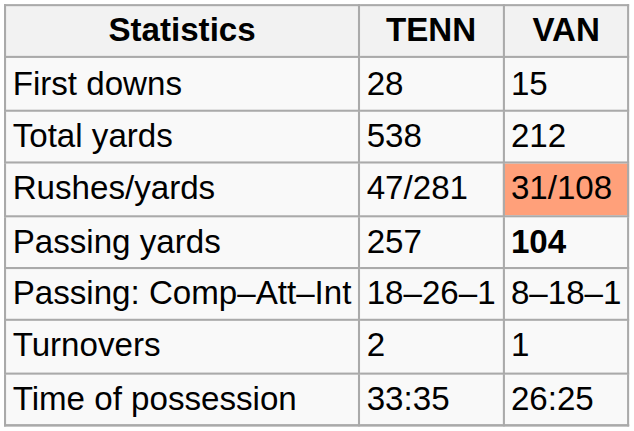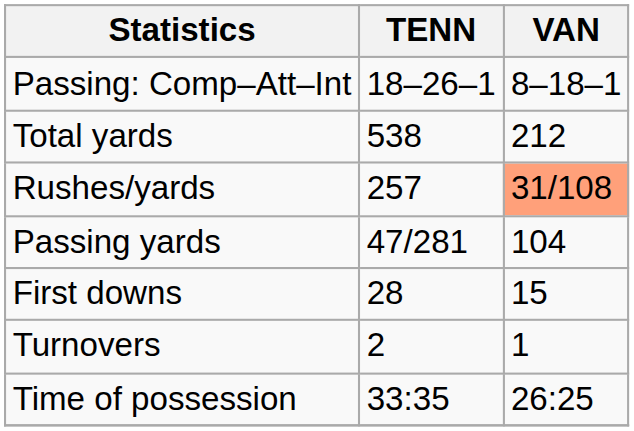rows swapped: (97, 83) <-> (182, 293)
(417, 188) 47/281 -> (394, 188) 257
(394, 240) 257 -> (417, 240) 47/281
(539, 240) bold -> (539, 240) normal
